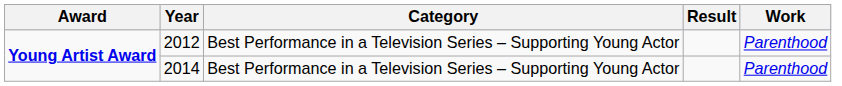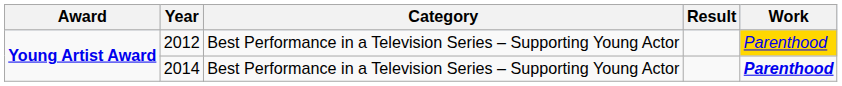(786, 42) no background -> (786, 42) gold background
(786, 68) normal -> (789, 68) bold
